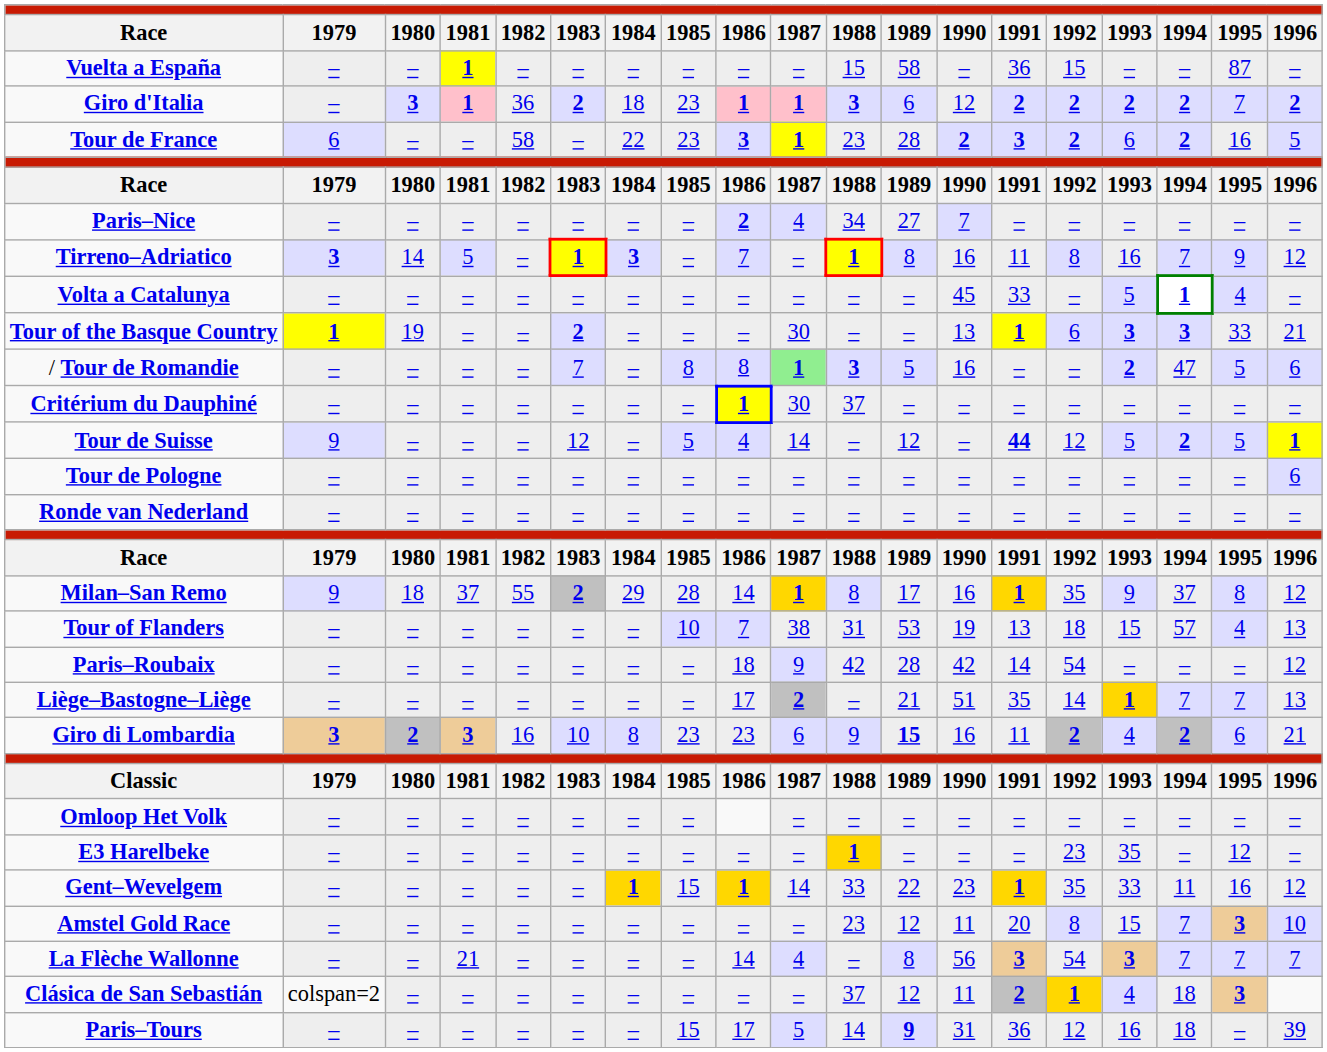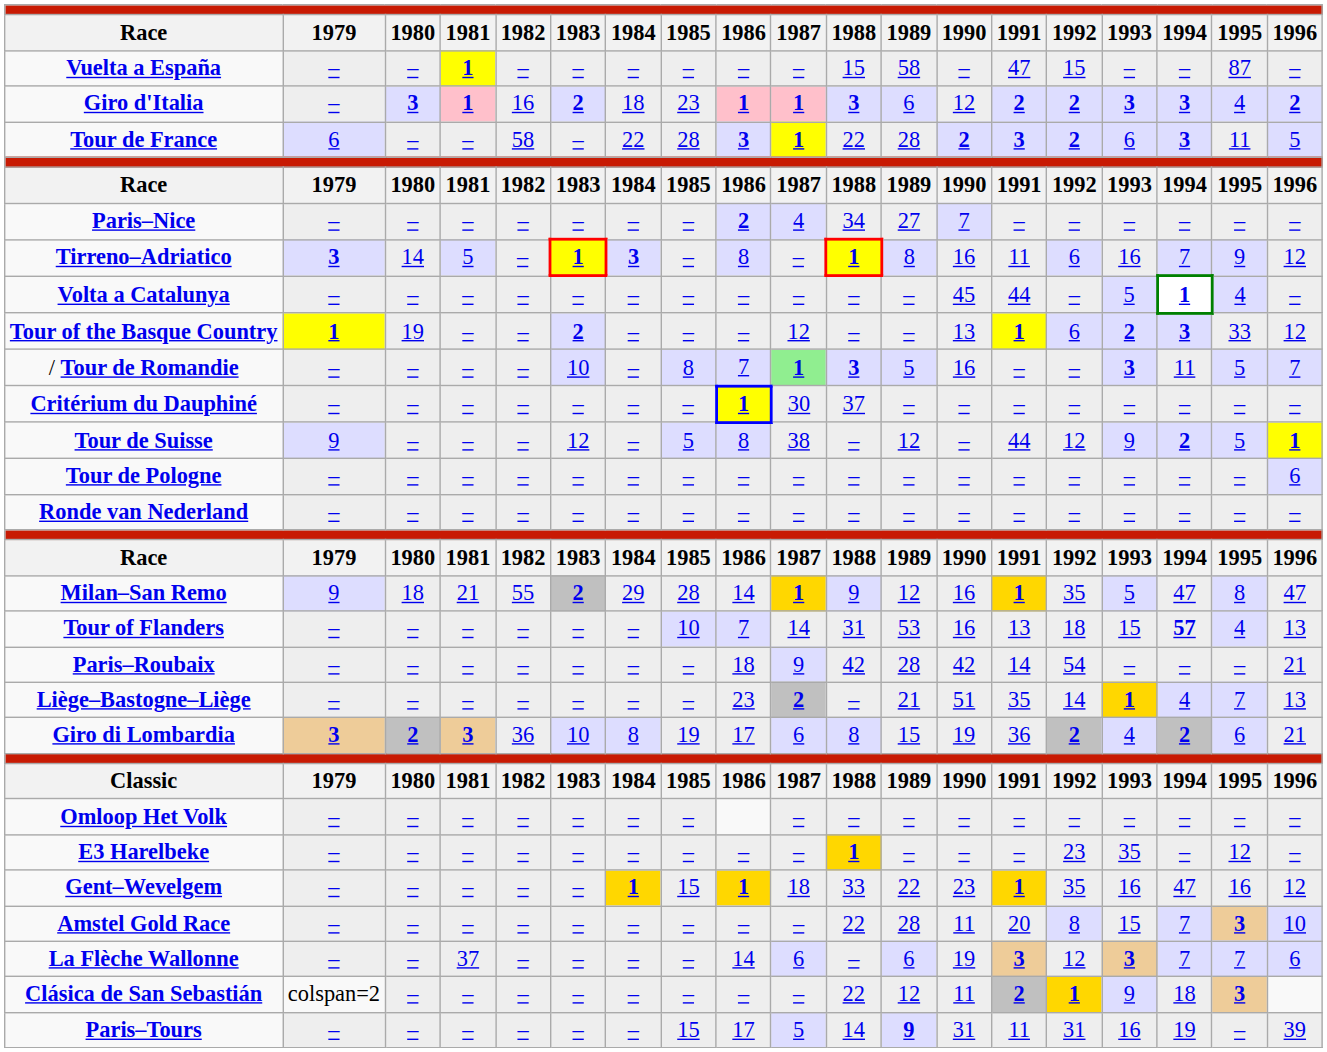(1019, 68) 36 -> (1019, 68) 47
(523, 103) 36 -> (523, 103) 16
(1129, 103) 2 -> (1129, 103) 3
(1185, 103) 2 -> (1185, 103) 3
(1240, 103) 7 -> (1240, 103) 4
(688, 139) 23 -> (688, 139) 28
(854, 139) 23 -> (854, 139) 22
(1185, 139) 2 -> (1185, 139) 3
(1240, 139) 16 -> (1240, 139) 11
(744, 257) 7 -> (744, 257) 8
(1074, 257) 8 -> (1074, 257) 6
(1019, 294) 33 -> (1019, 294) 44
(799, 330) 30 -> (799, 330) 12
(1129, 330) 3 -> (1129, 330) 2
(1295, 330) 21 -> (1295, 330) 12
(578, 367) 7 -> (578, 367) 10
(744, 366) 8 -> (744, 366) 7
(1129, 367) 2 -> (1129, 367) 3
(1185, 367) 47 -> (1185, 367) 11
(1295, 367) 6 -> (1295, 367) 7
(744, 440) 4 -> (744, 440) 8
(799, 440) 14 -> (799, 440) 38
(1019, 440) bold -> (1019, 440) normal
(1129, 440) 5 -> (1129, 440) 9
(468, 593) 37 -> (468, 593) 21
(854, 593) 8 -> (854, 593) 9
(909, 593) 17 -> (909, 593) 12
(1129, 593) 9 -> (1129, 593) 5
(1185, 593) 37 -> (1185, 593) 47
(1295, 593) 12 -> (1295, 593) 47
(799, 628) 38 -> (799, 628) 14
(964, 628) 19 -> (964, 628) 16
(1185, 628) normal -> (1185, 628) bold
(1295, 664) 12 -> (1295, 664) 21
(744, 699) 17 -> (744, 699) 23
(1185, 699) 7 -> (1185, 699) 4
(523, 735) 16 -> (523, 735) 36
(688, 735) 23 -> (688, 735) 19
(744, 735) 23 -> (744, 735) 17
(854, 735) 9 -> (854, 735) 8
(909, 735) bold -> (909, 735) normal
(964, 735) 16 -> (964, 735) 19
(1019, 735) 11 -> (1019, 735) 36
(799, 887) 14 -> (799, 887) 18
(1129, 887) 33 -> (1129, 887) 16
(1185, 887) 11 -> (1185, 887) 47
(854, 923) 23 -> (854, 923) 22
(909, 923) 12 -> (909, 923) 28
(468, 958) 21 -> (468, 958) 37
(799, 958) 4 -> (799, 958) 6
(909, 958) 8 -> (909, 958) 6
(964, 958) 56 -> (964, 958) 19
(1074, 958) 54 -> (1074, 958) 12
(1295, 958) 7 -> (1295, 958) 6
(854, 994) 37 -> (854, 994) 22
(1129, 994) 4 -> (1129, 994) 9
(1019, 1029) 36 -> (1019, 1029) 11
(1074, 1029) 12 -> (1074, 1029) 31
(1185, 1029) 18 -> (1185, 1029) 19
